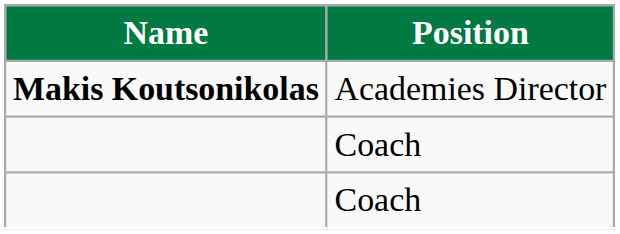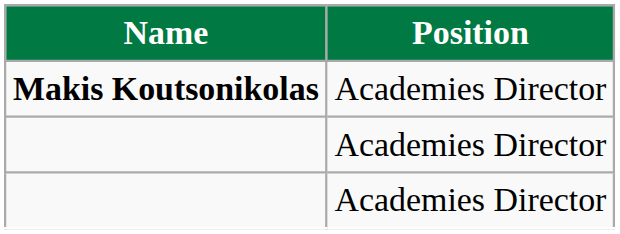(378, 144) Coach -> (470, 144) Academies Director
(378, 200) Coach -> (470, 200) Academies Director
